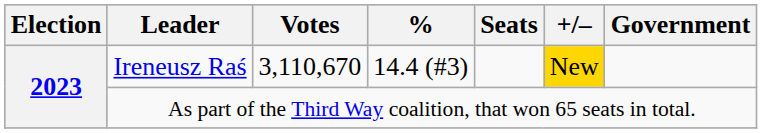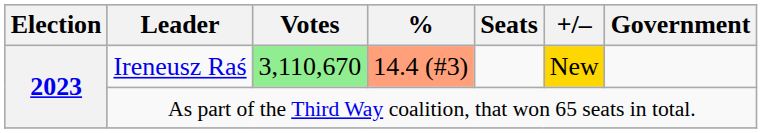(310, 66) no background -> (310, 66) lightgreen background
(421, 66) no background -> (421, 66) lightsalmon background
